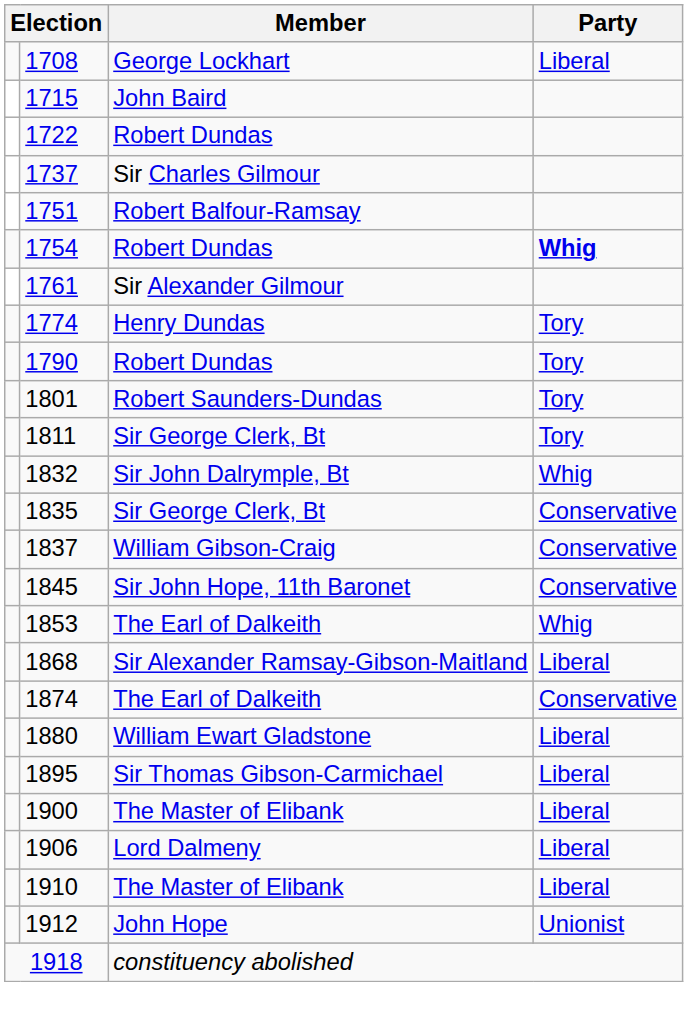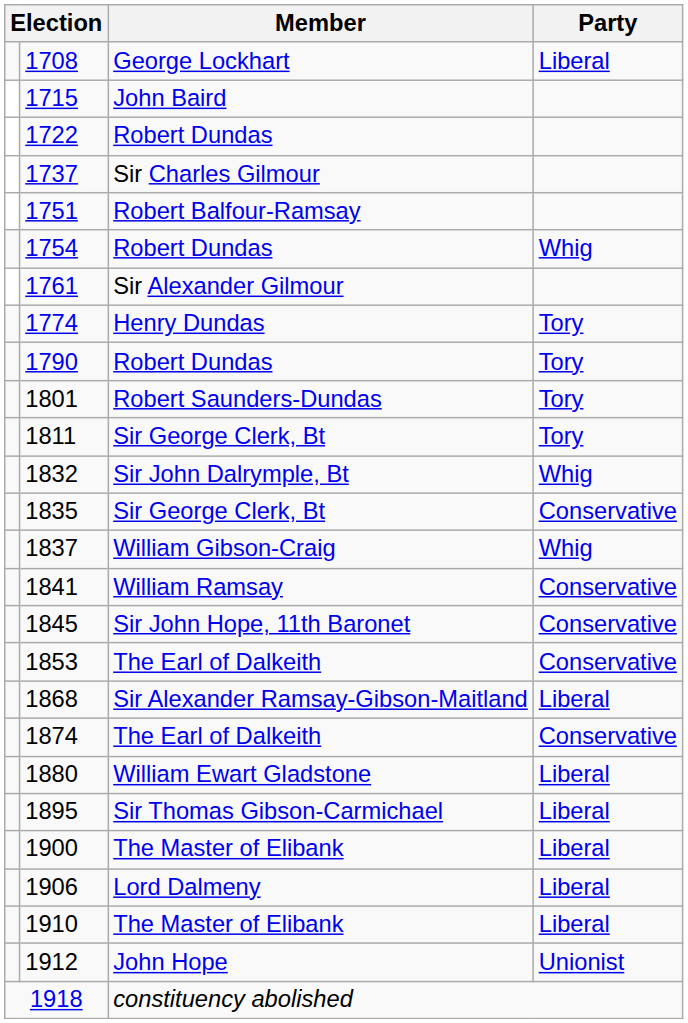(568, 248) bold -> (566, 248) normal
(608, 549) Conservative -> (566, 549) Whig
+ row: (52, 586)
(566, 624) Whig -> (608, 661) Conservative
